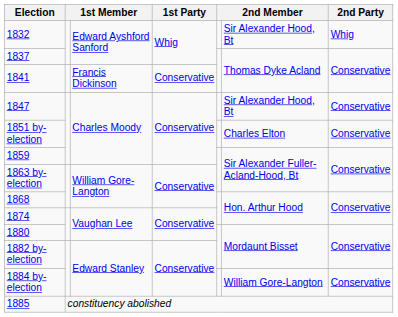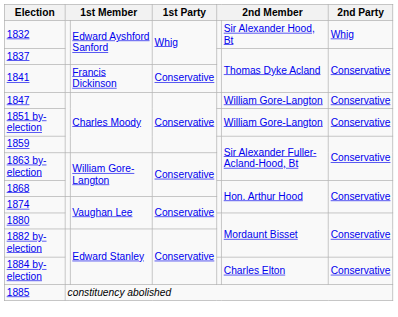(269, 106) Sir Alexander Hood, Bt -> (273, 100) William Gore-Langton
(254, 134) Charles Elton -> (273, 122) William Gore-Langton
(273, 282) William Gore-Langton -> (254, 270) Charles Elton
